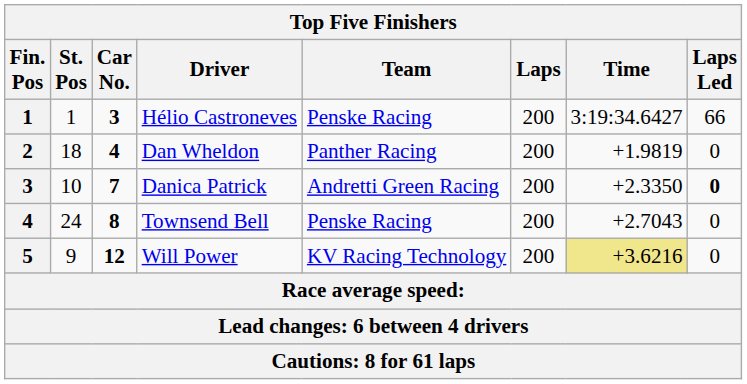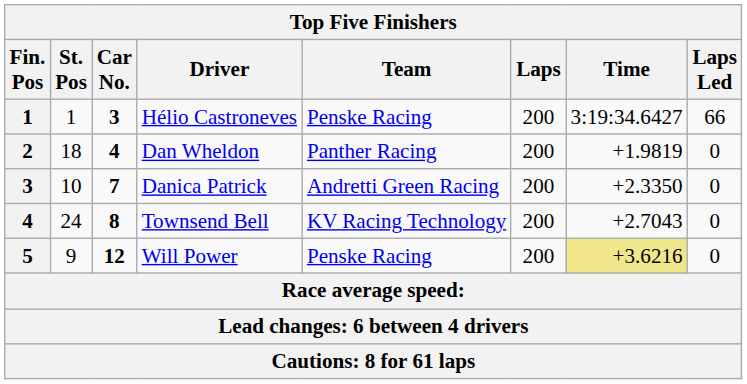(715, 186) bold -> (715, 186) normal
(369, 221) Penske Racing -> (407, 221) KV Racing Technology
(407, 256) KV Racing Technology -> (369, 256) Penske Racing
